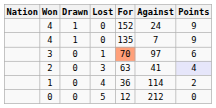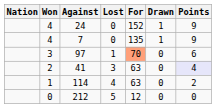columns swapped: (75, 11) <-> (156, 11)
(125, 82) 36 -> (136, 82) 63
